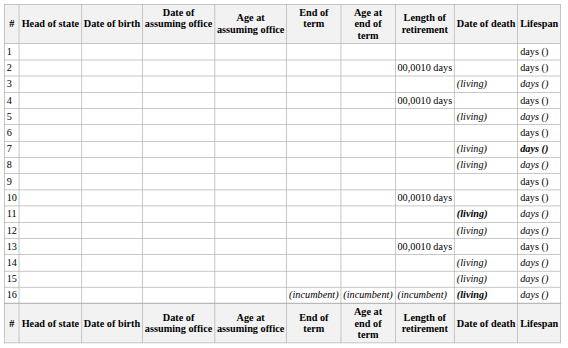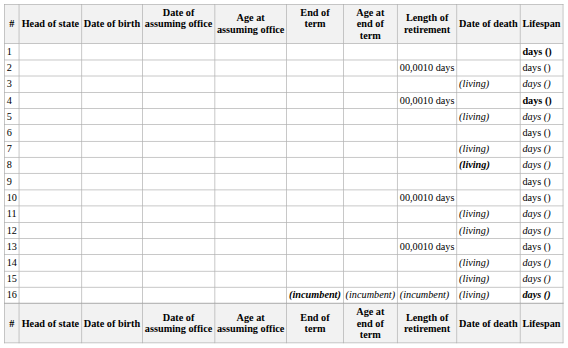(534, 51) normal -> (537, 51) bold
(534, 100) normal -> (537, 100) bold
(534, 149) bold -> (537, 149) normal
(472, 165) normal -> (474, 165) bold
(472, 214) bold -> (474, 214) normal
(314, 295) normal -> (315, 295) bold
(472, 295) bold -> (474, 295) normal
(534, 295) normal -> (537, 295) bold
